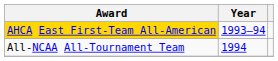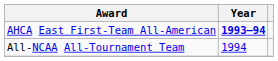(112, 30) gold background -> (112, 30) no background
(243, 30) normal -> (243, 30) bold
